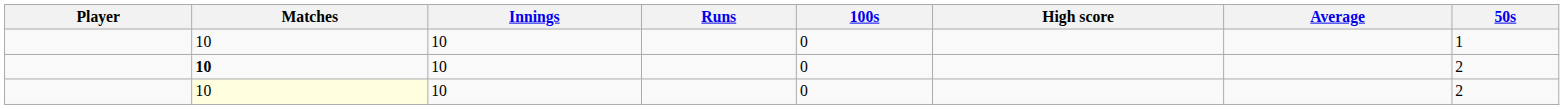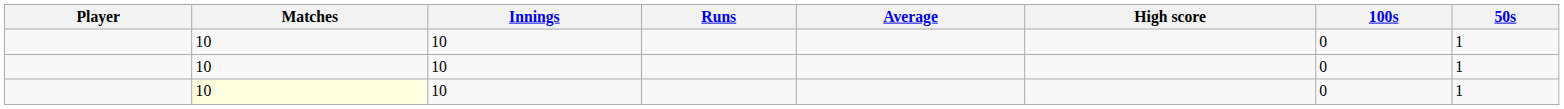columns swapped: (1338, 16) <-> (865, 16)
(203, 66) bold -> (203, 66) normal
(1459, 66) 2 -> (1459, 66) 1
(1459, 91) 2 -> (1459, 91) 1
